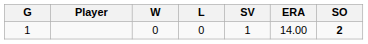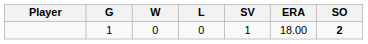columns swapped: (91, 13) <-> (27, 13)
(294, 30) 14.00 -> (294, 30) 18.00
